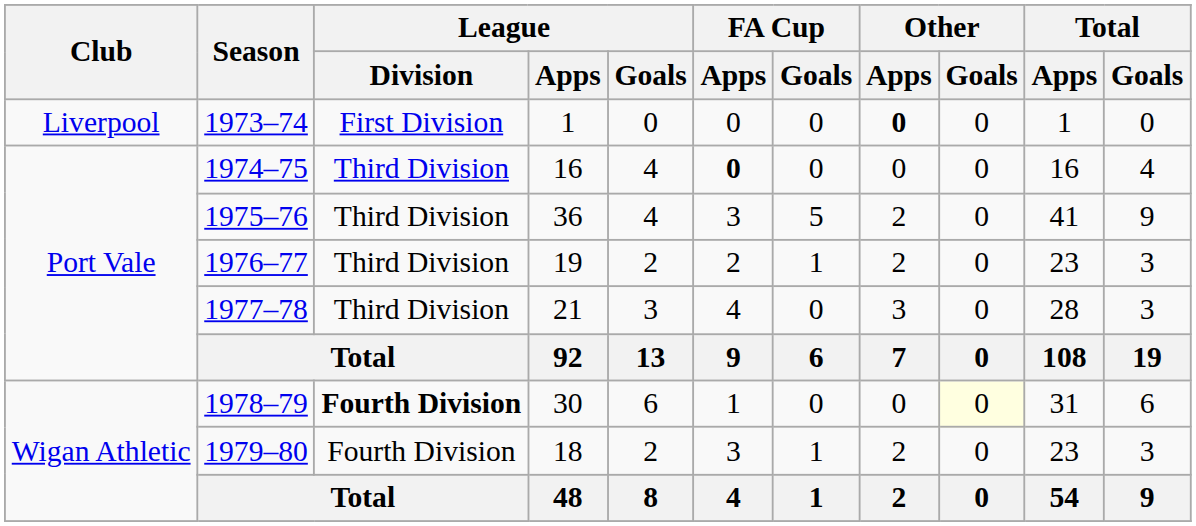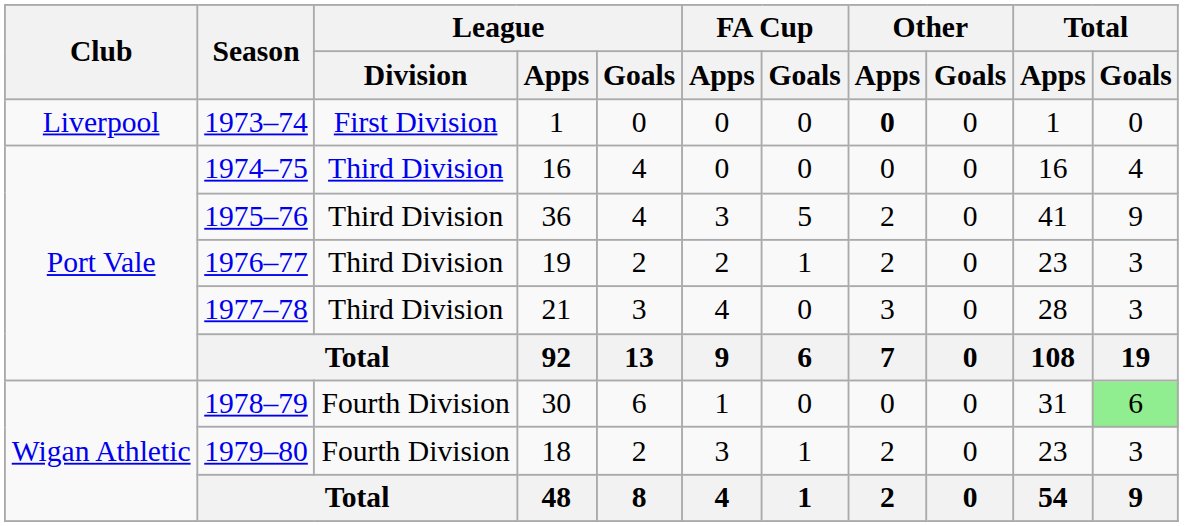(733, 168) bold -> (722, 168) normal
(421, 403) bold -> (416, 403) normal
(982, 403) lightyellow background -> (970, 403) no background
(1147, 403) no background -> (1136, 403) lightgreen background
